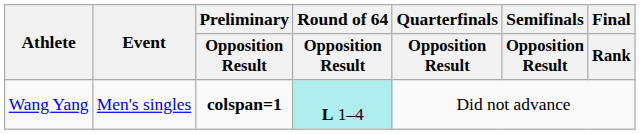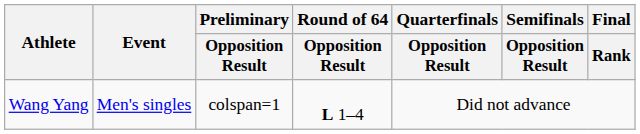(244, 104) bold -> (244, 104) normal
(343, 115) paleturquoise background -> (343, 115) no background
